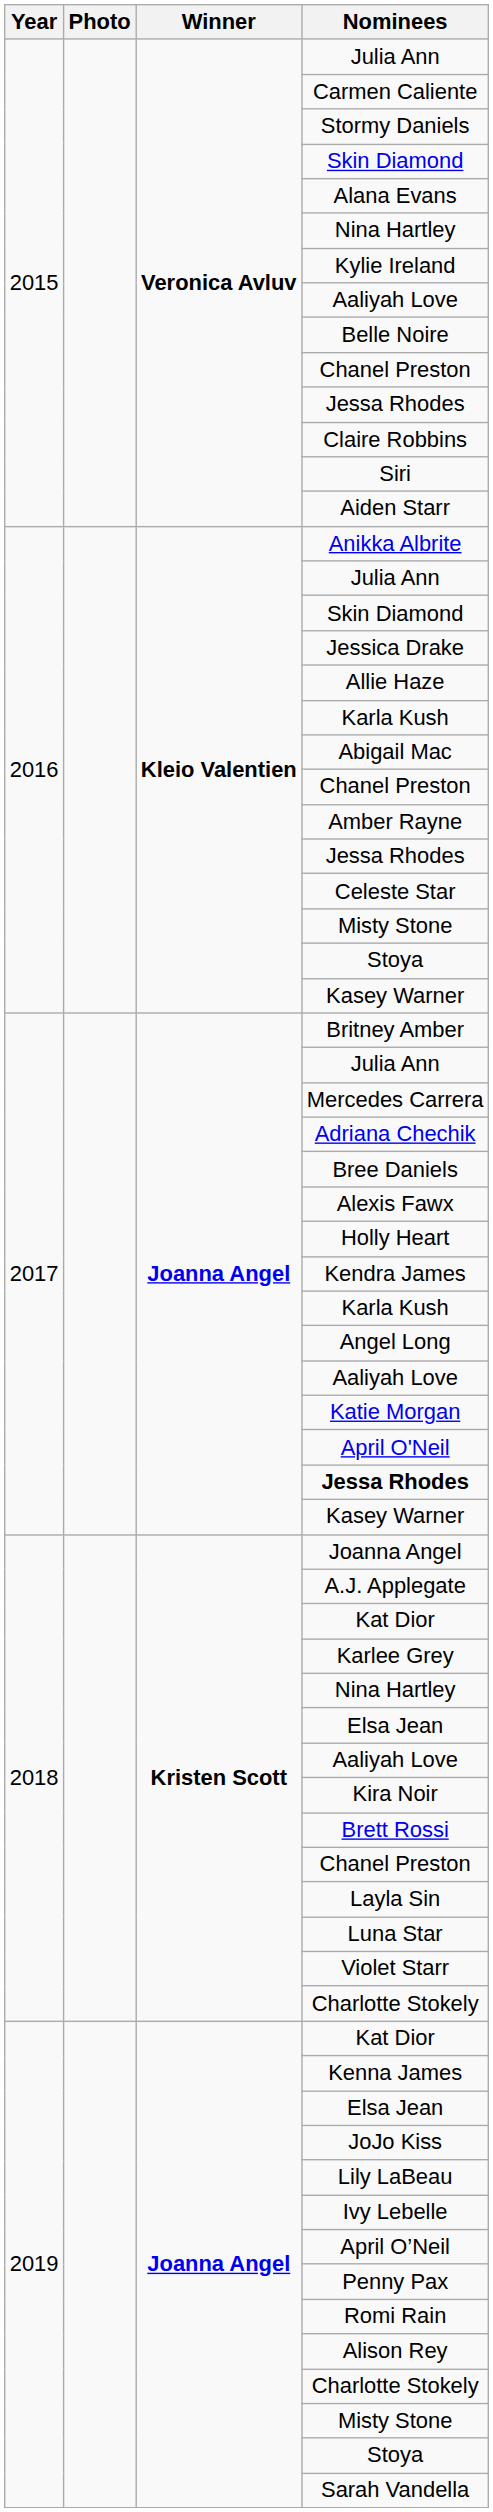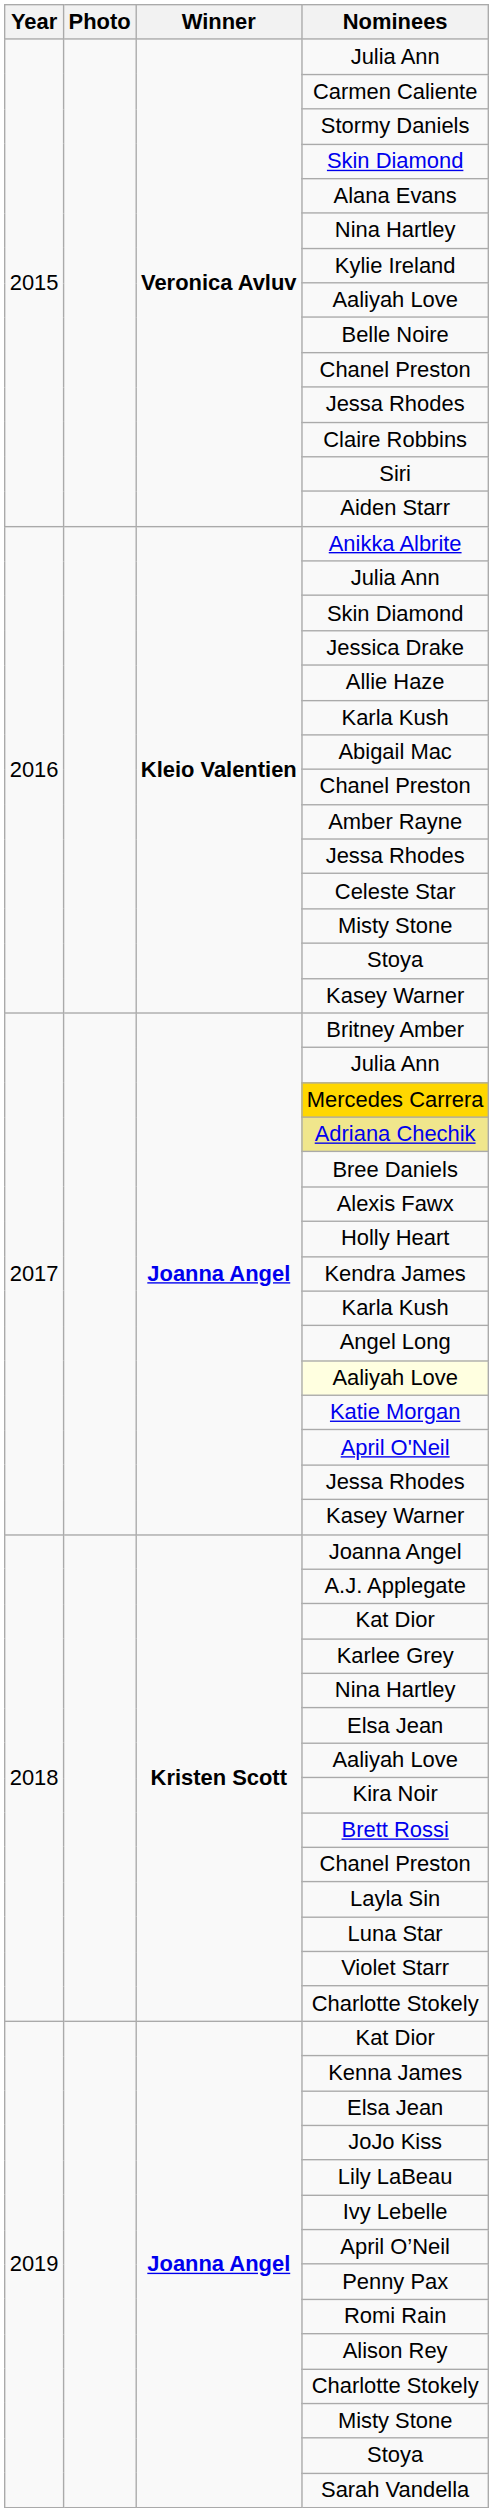(395, 1099) no background -> (395, 1099) gold background
(395, 1134) no background -> (395, 1134) khaki background
(395, 1377) no background -> (395, 1377) lightyellow background
(395, 1481) bold -> (395, 1481) normal
